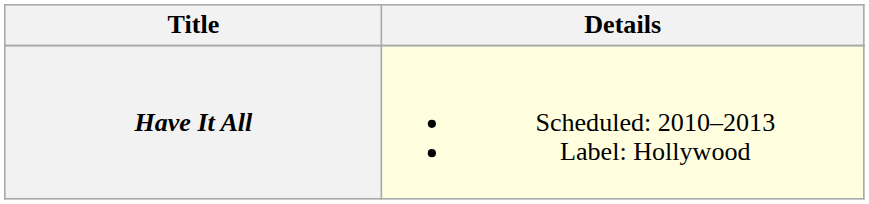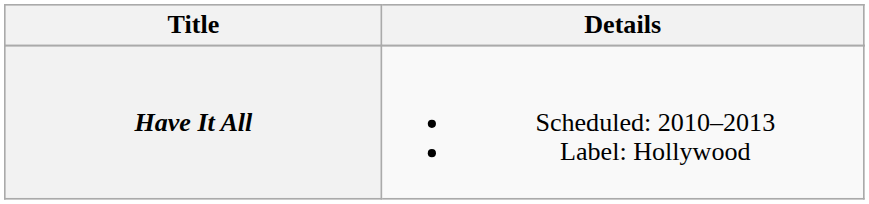(623, 137) lightyellow background -> (623, 137) no background
